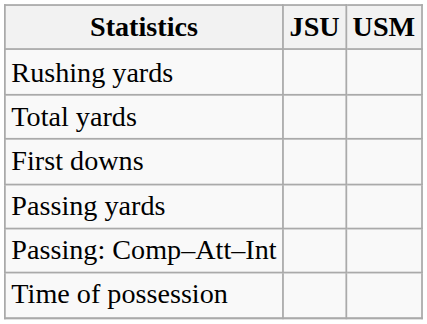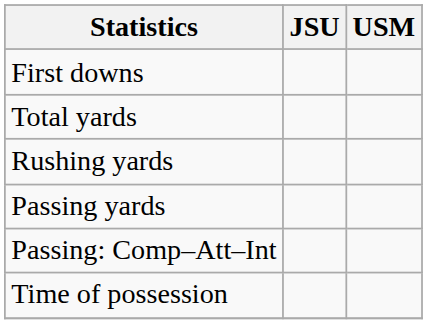rows swapped: (77, 160) <-> (92, 71)
